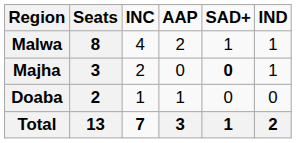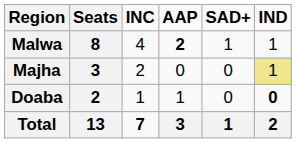(180, 44) normal -> (180, 44) bold
(228, 71) bold -> (228, 71) normal
(273, 71) no background -> (273, 71) khaki background
(273, 97) normal -> (273, 97) bold
